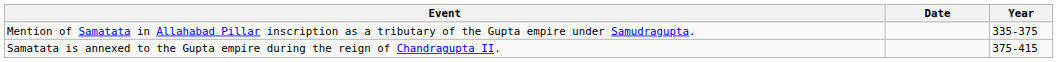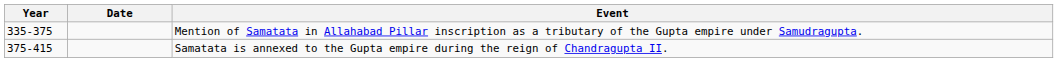columns swapped: (1021, 13) <-> (445, 13)
